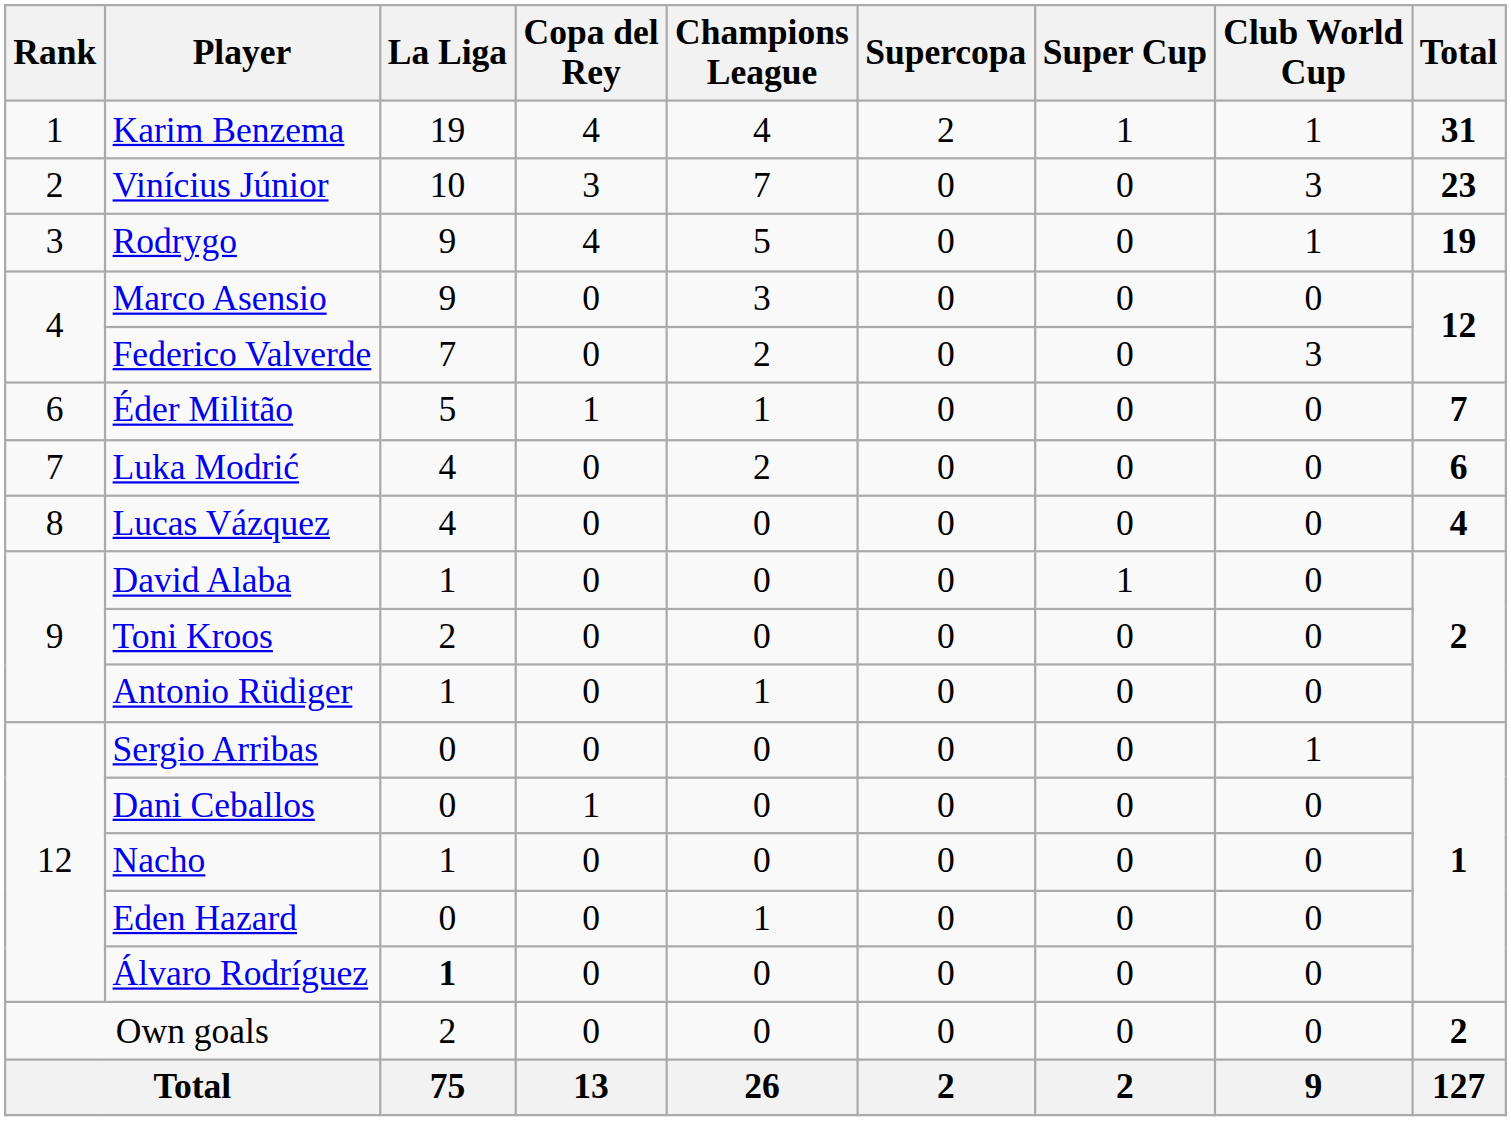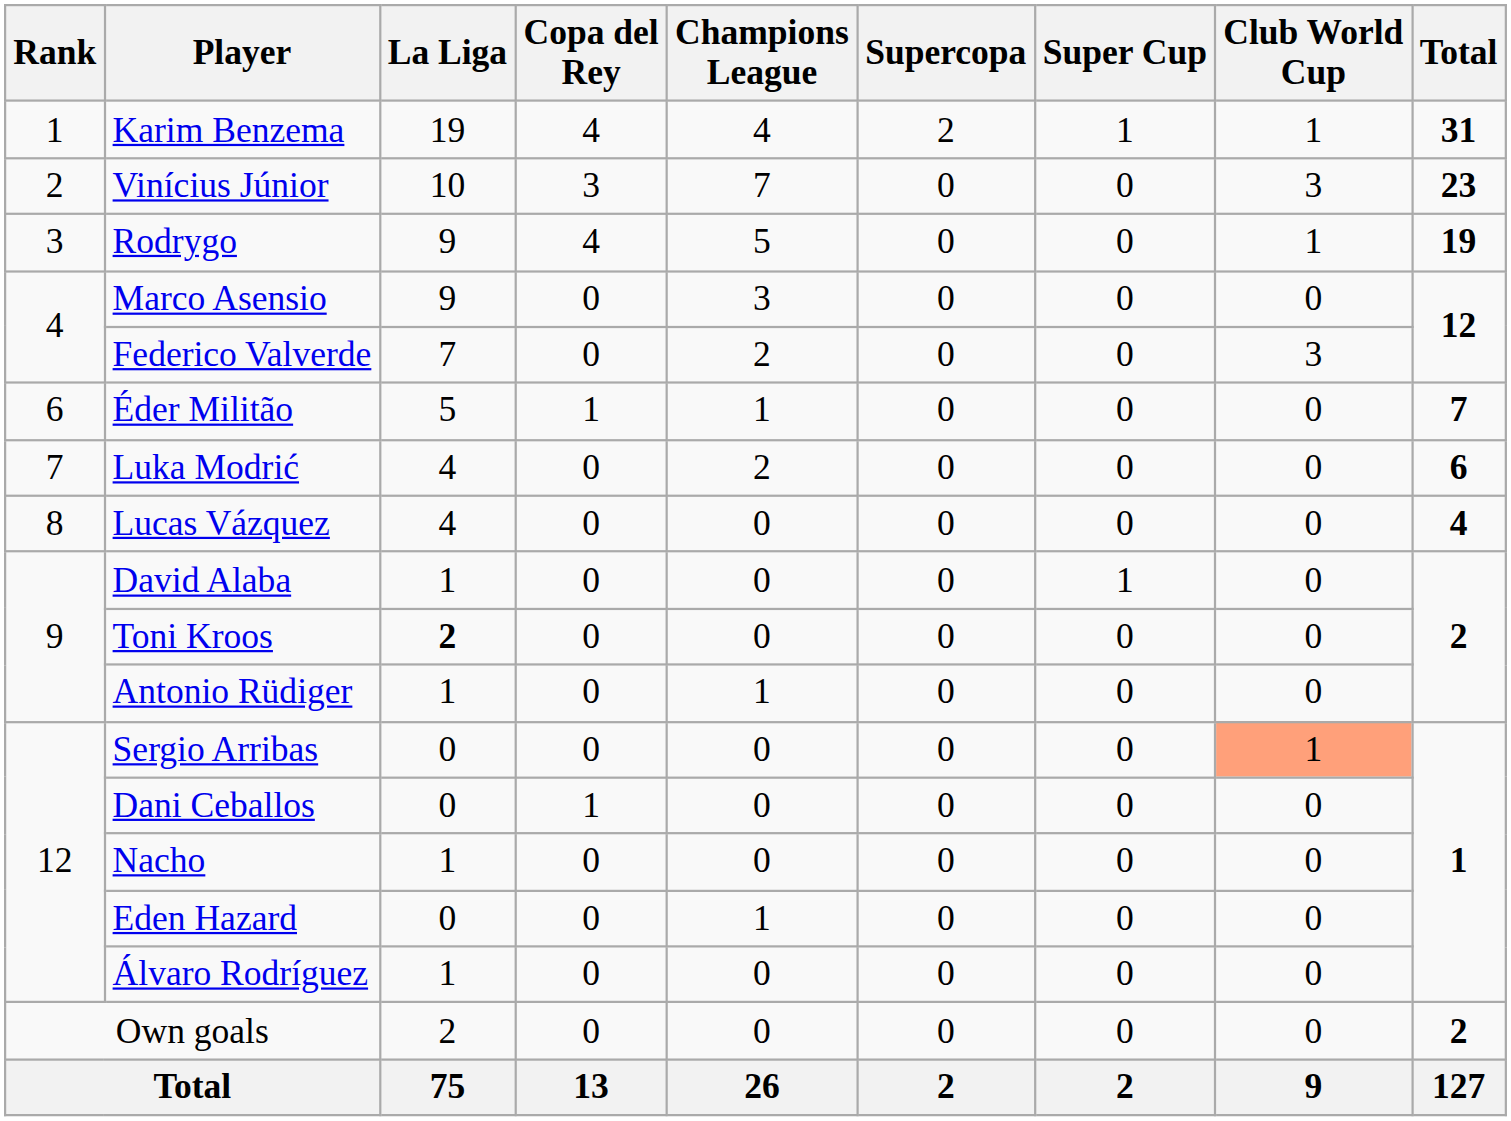(447, 635) normal -> (447, 635) bold
(1313, 748) no background -> (1313, 748) lightsalmon background
(447, 973) bold -> (447, 973) normal
